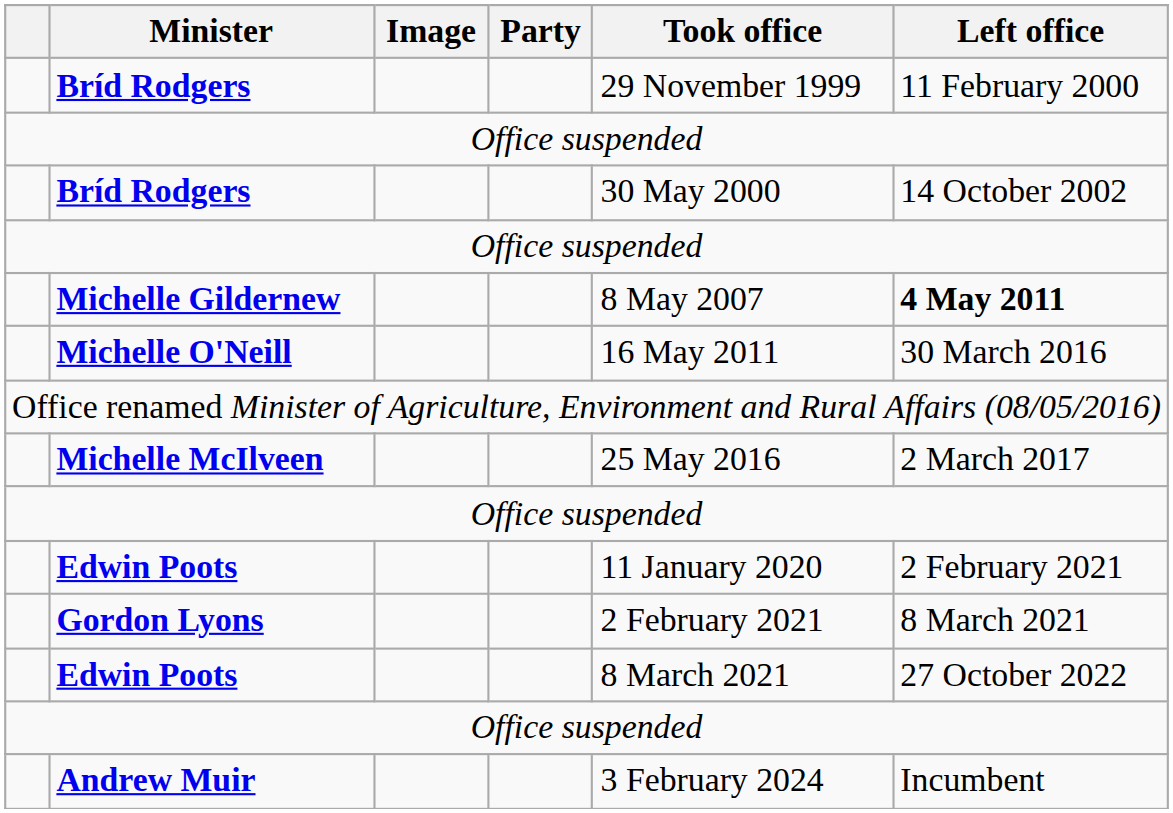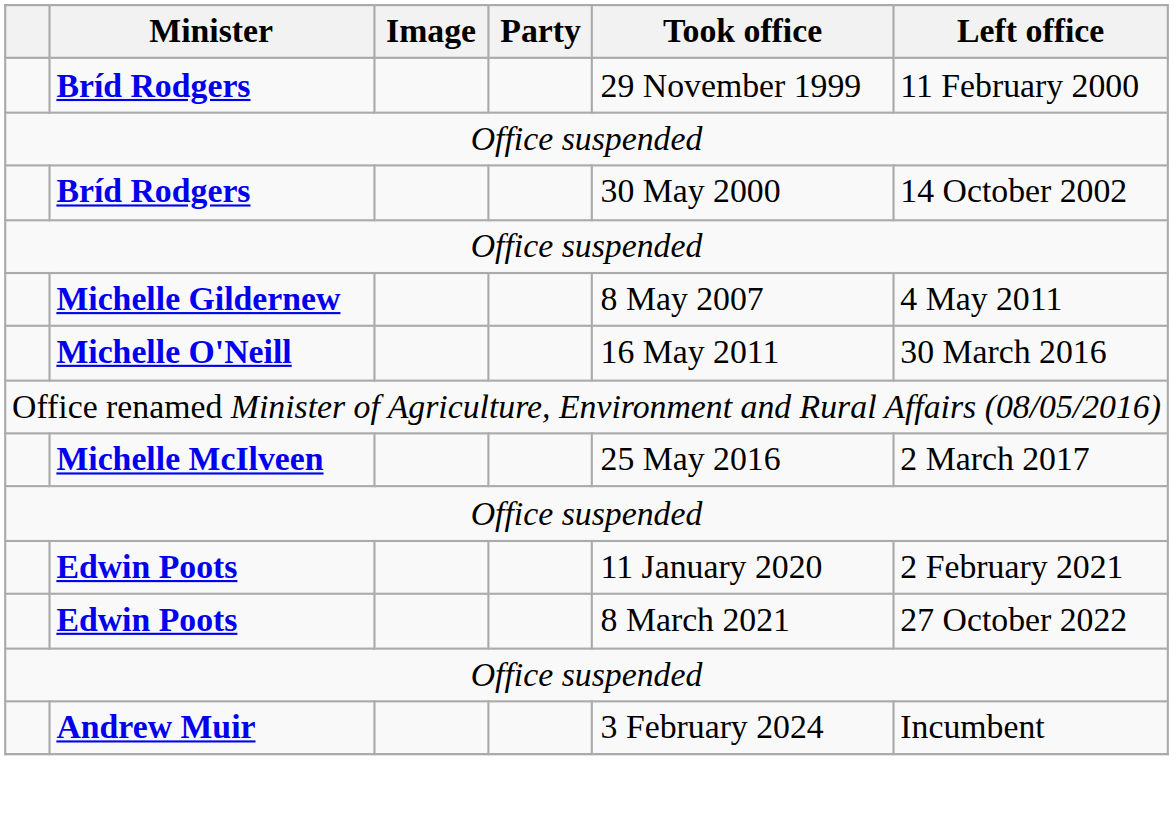(983, 298) bold -> (981, 298) normal
- row: (26, 621)
